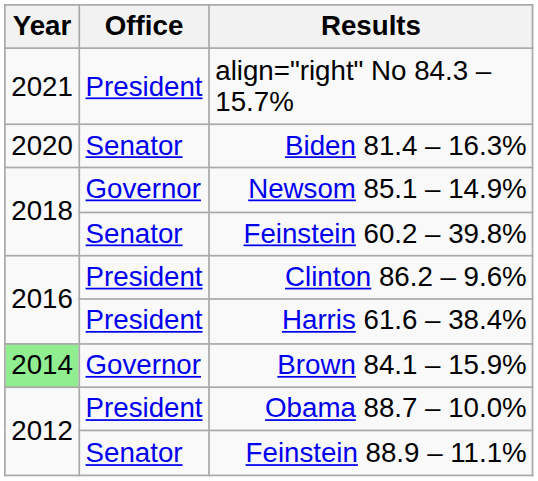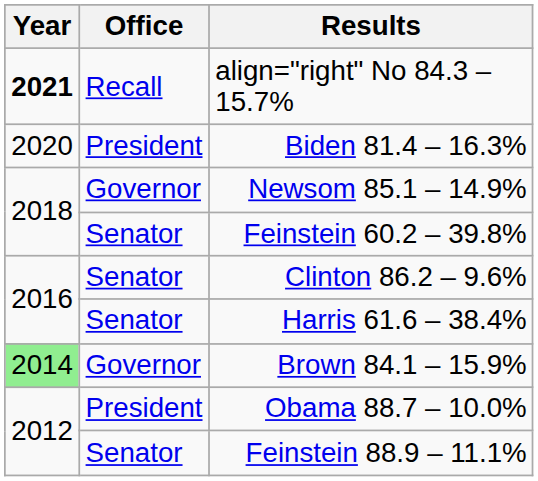(42, 85) normal -> (42, 85) bold
(144, 85) President -> (124, 85) Recall
(134, 145) Senator -> (144, 145) President
(144, 277) President -> (134, 277) Senator
(144, 320) President -> (134, 320) Senator
